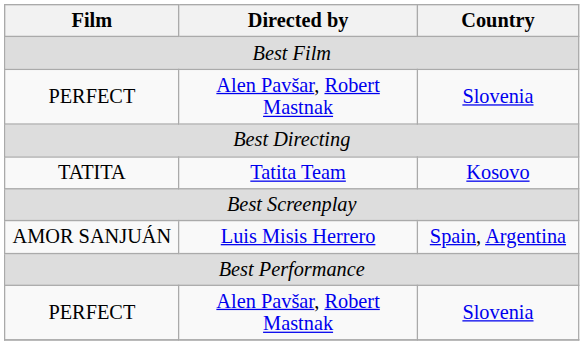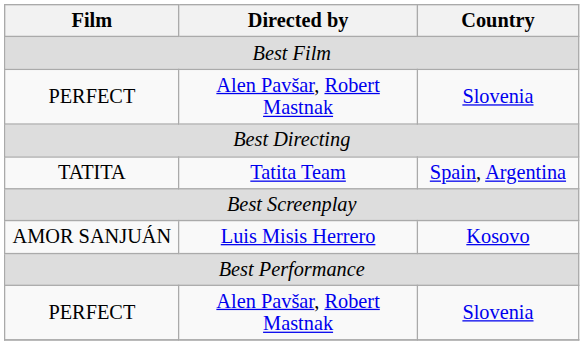(498, 172) Kosovo -> (498, 172) Spain, Argentina
(498, 236) Spain, Argentina -> (498, 236) Kosovo
